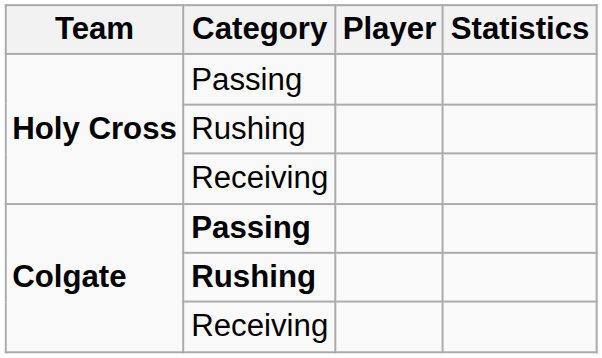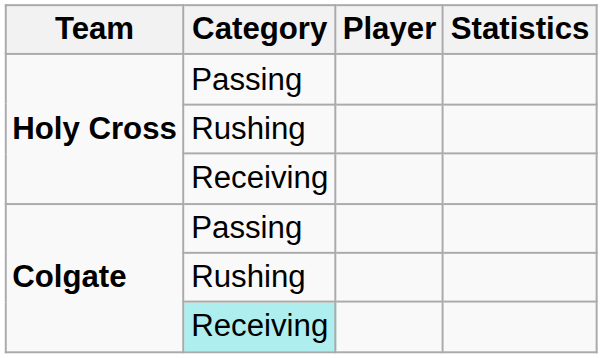(251, 227) bold -> (247, 227) normal
(254, 276) bold -> (248, 276) normal
(260, 326) no background -> (260, 326) paleturquoise background
